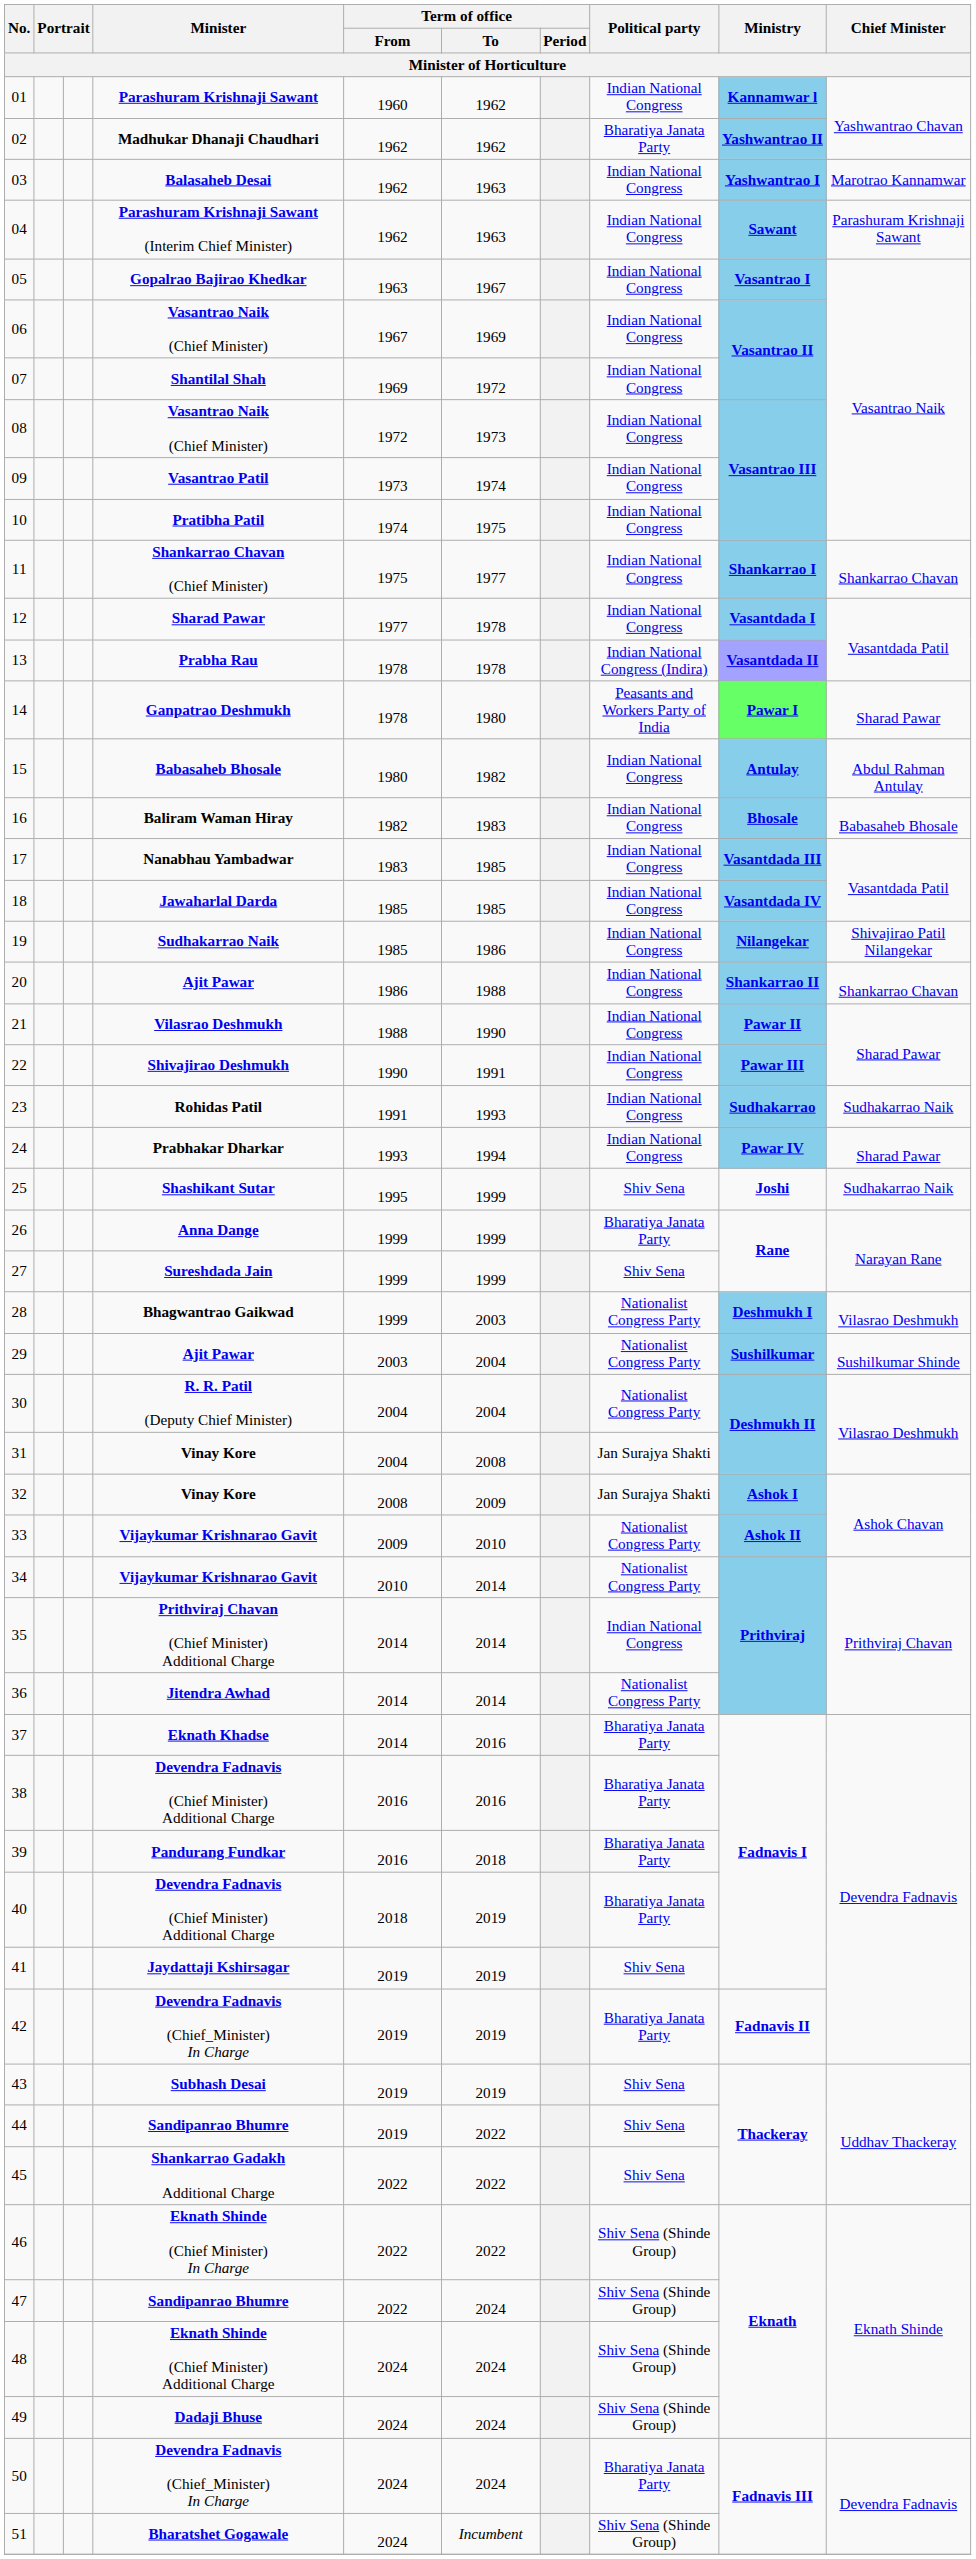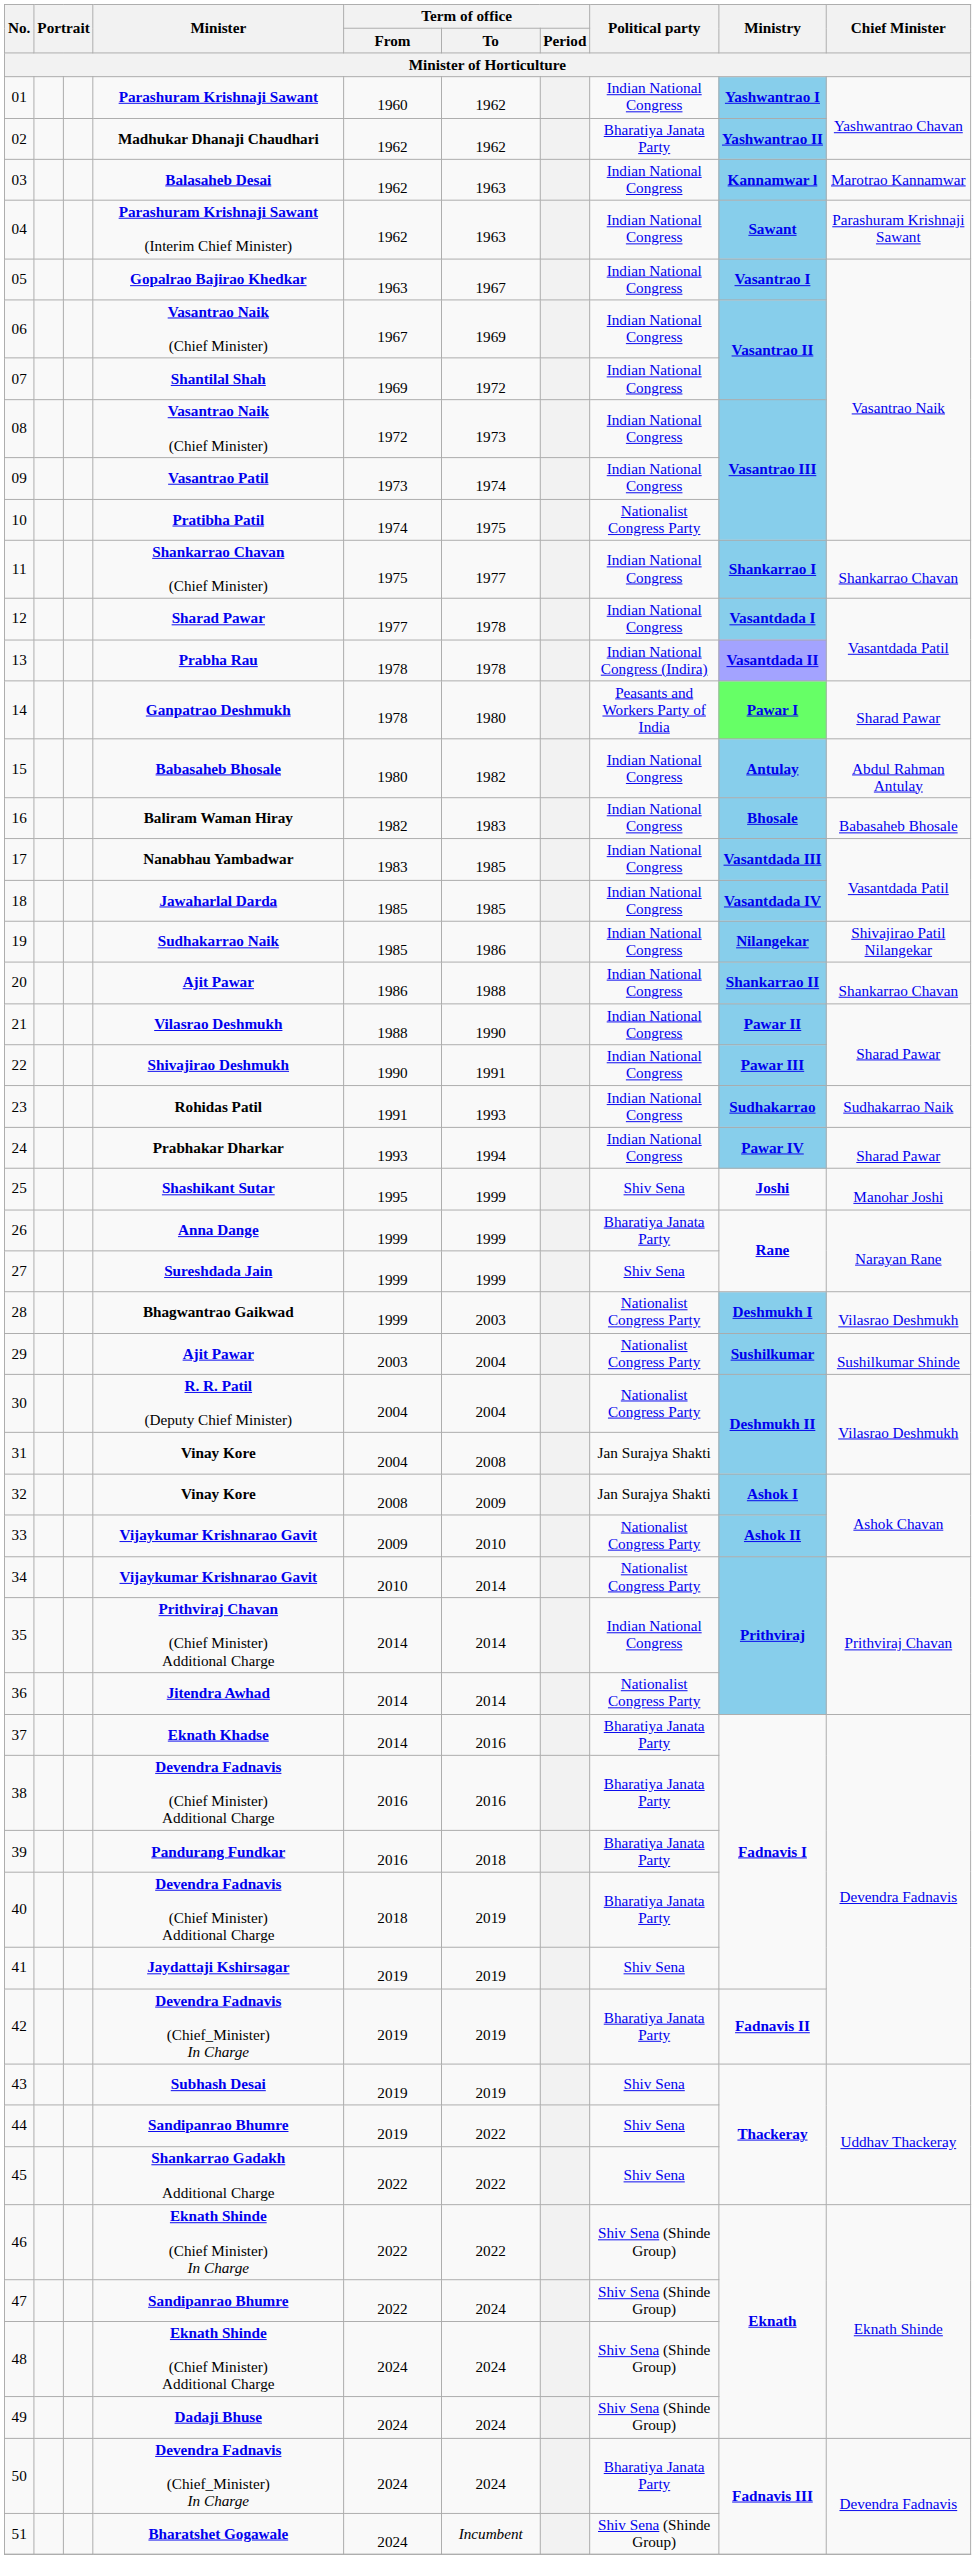(772, 97) Kannamwar l -> (772, 97) Yashwantrao I
(772, 179) Yashwantrao I -> (772, 179) Kannamwar l
(654, 519) Indian National Congress -> (654, 519) Nationalist Congress Party
(898, 1188) Sudhakarrao Naik -> (898, 1197) Manohar Joshi
